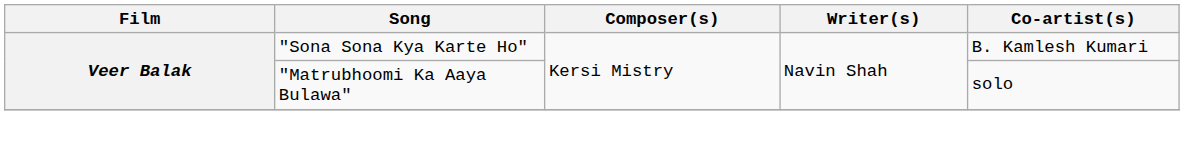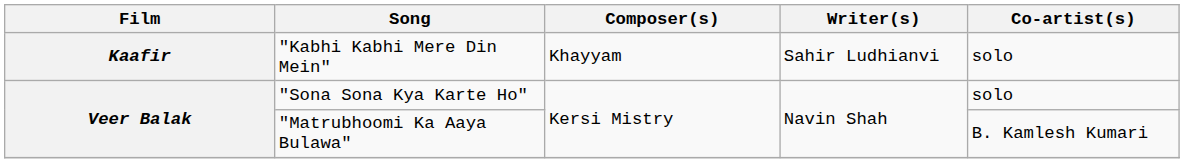+ row: (388, 57)
(1060, 47) B. Kamlesh Kumari -> (992, 95) solo
(992, 85) solo -> (1060, 133) B. Kamlesh Kumari
